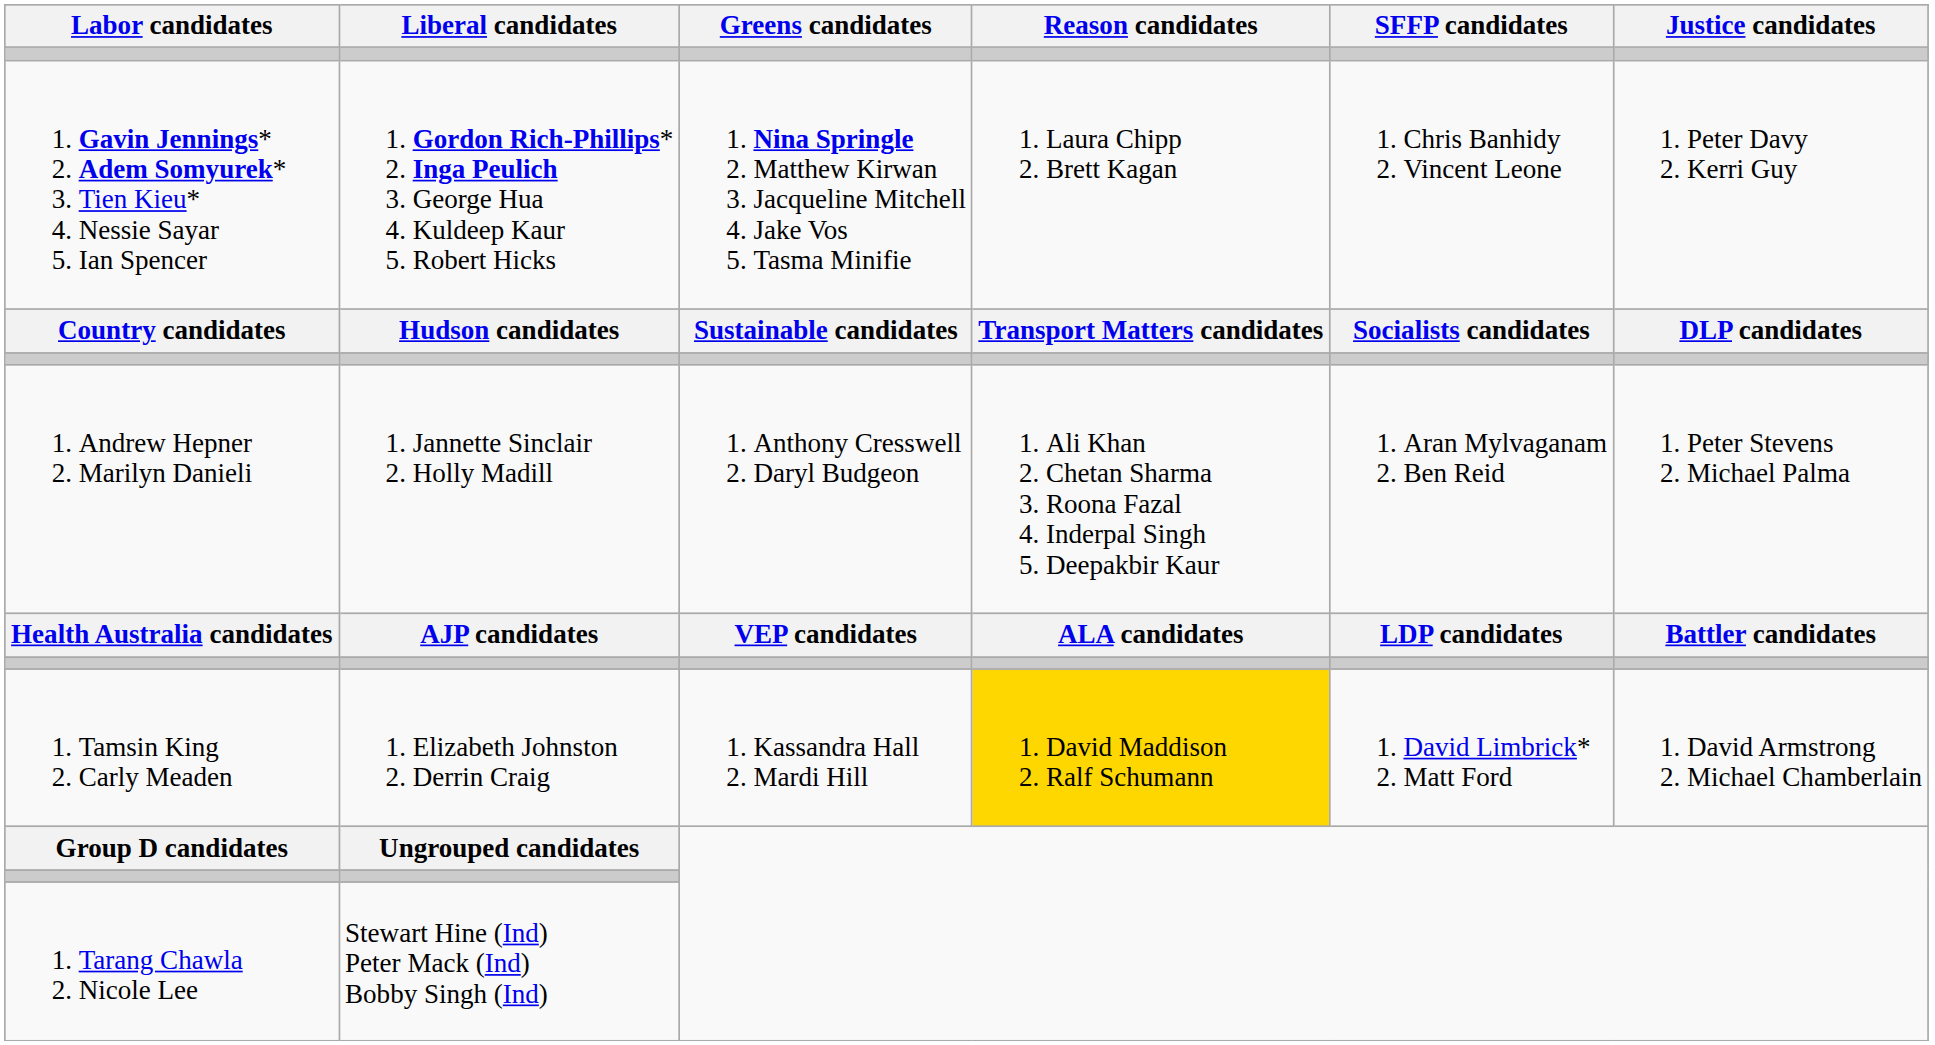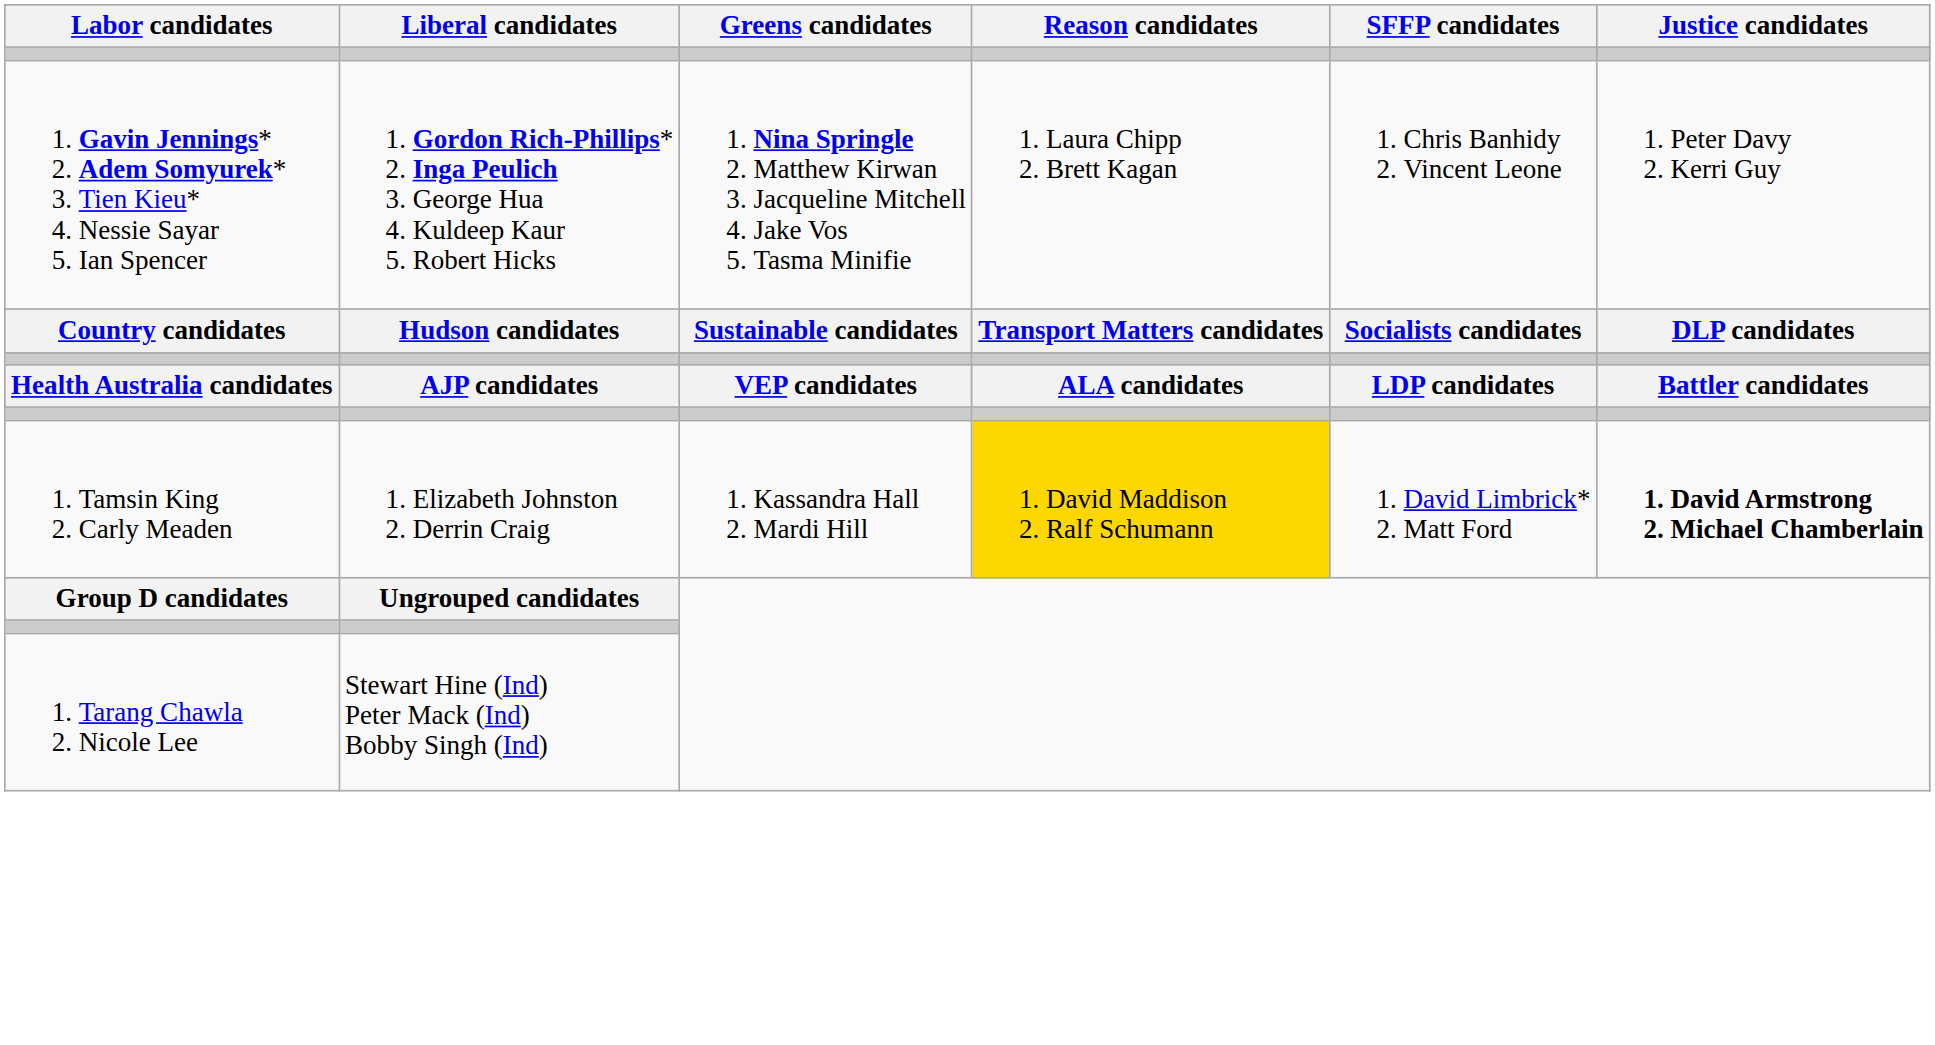- row: (172, 459)
(1771, 763) normal -> (1763, 514) bold
